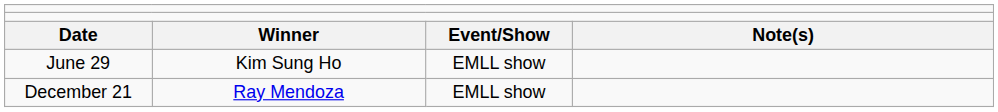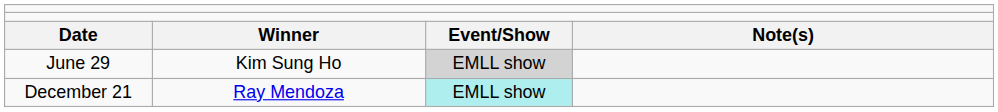(499, 63) no background -> (499, 63) lightgrey background
(499, 92) no background -> (499, 92) paleturquoise background
